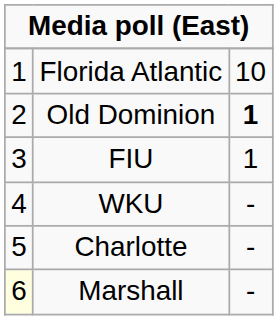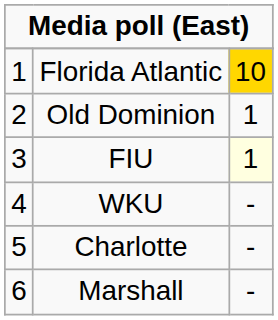(251, 70) no background -> (251, 70) gold background
(251, 114) bold -> (251, 114) normal
(251, 159) no background -> (251, 159) lightyellow background
(19, 291) lightyellow background -> (19, 291) no background
